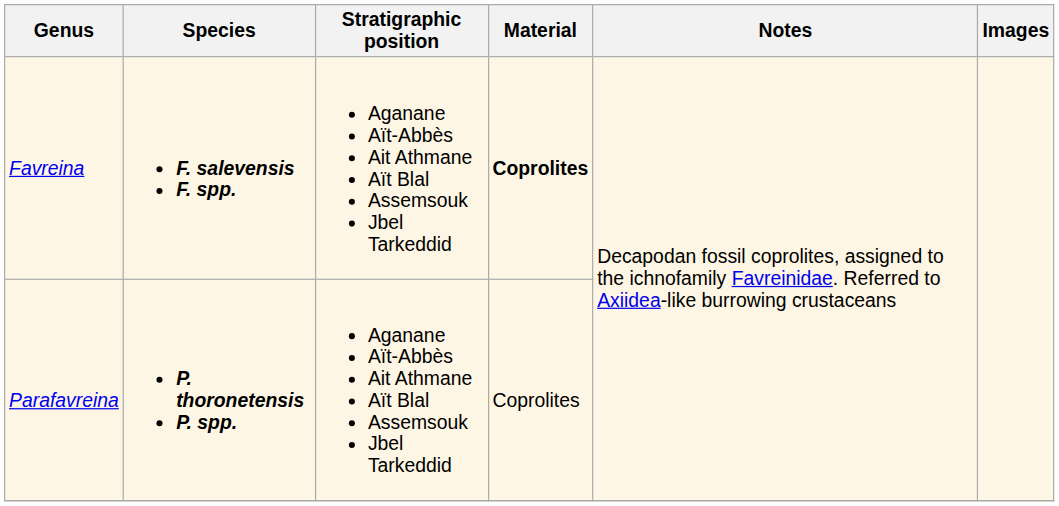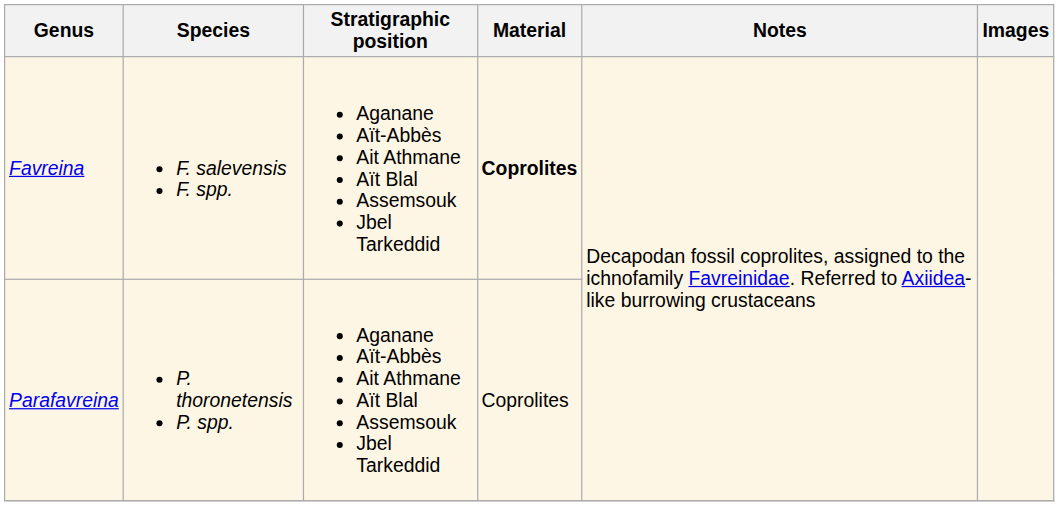(219, 179) bold -> (213, 179) normal
(219, 401) bold -> (213, 401) normal
